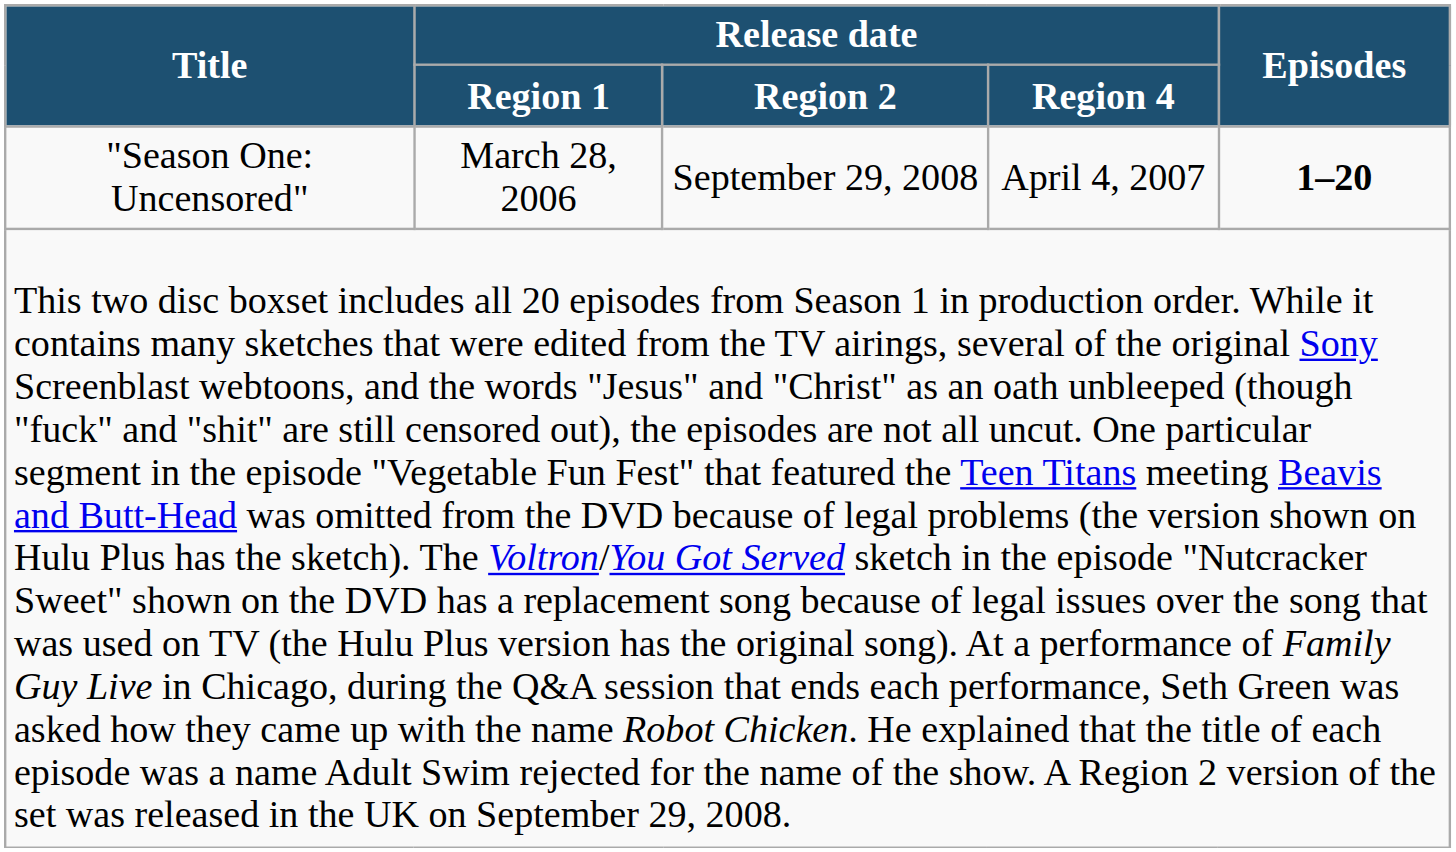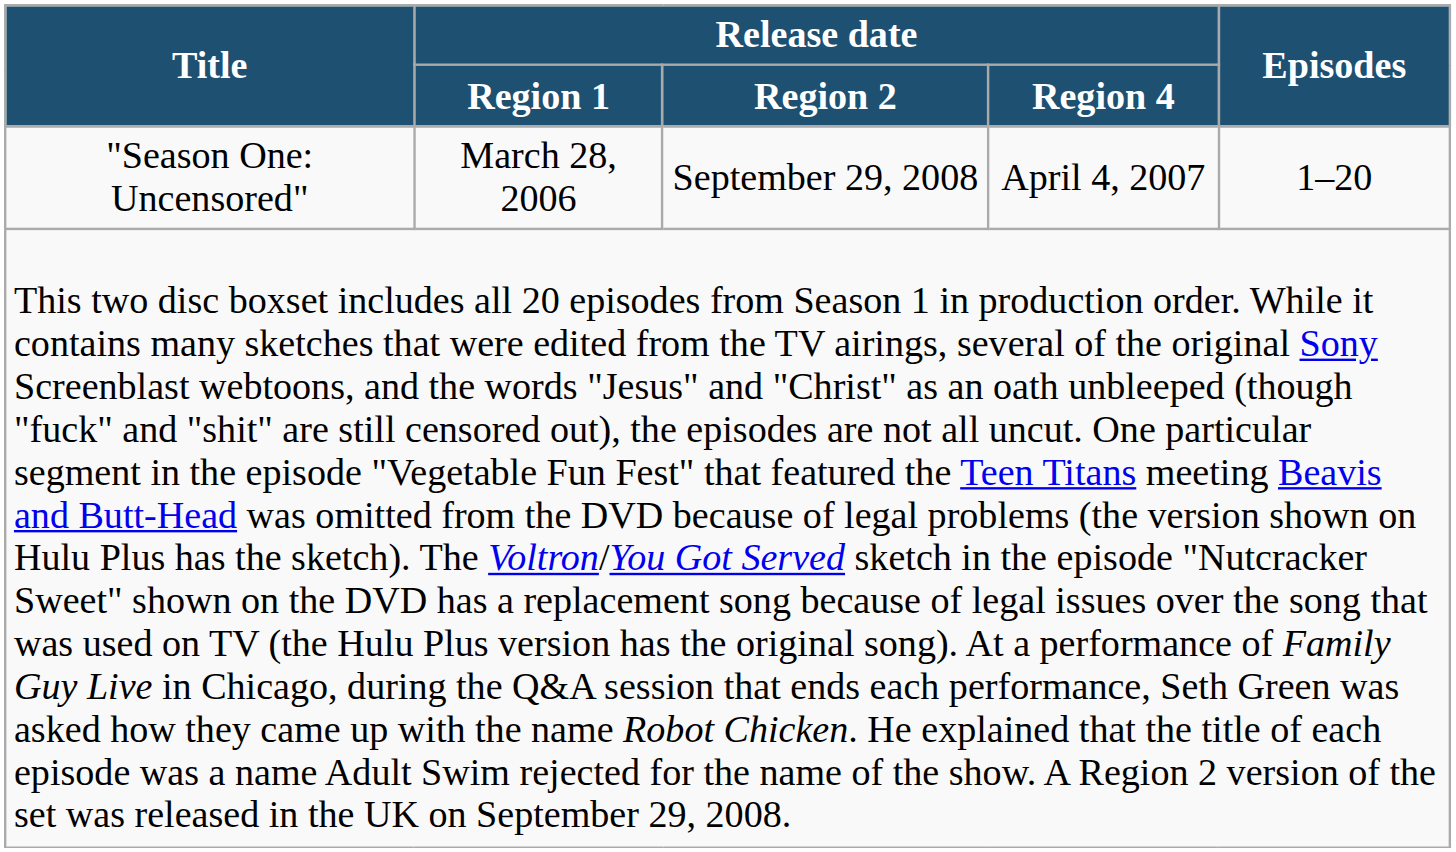(1334, 176) bold -> (1334, 176) normal
